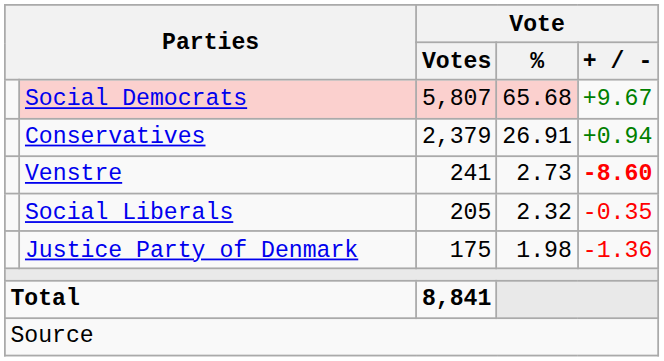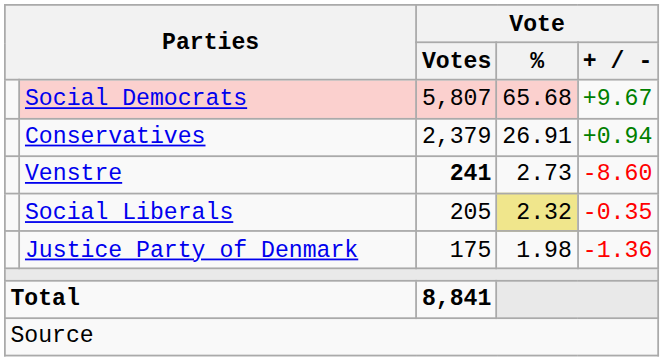(471, 175) normal -> (471, 175) bold
(618, 175) bold -> (618, 175) normal
(544, 212) no background -> (544, 212) khaki background
